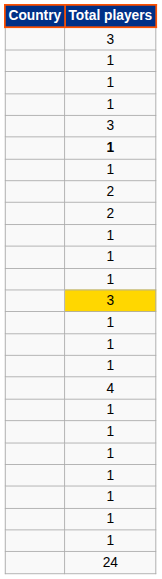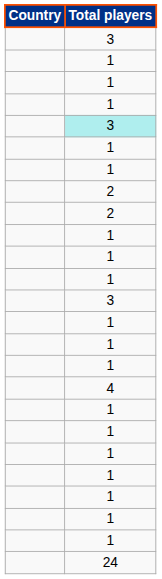(110, 126) no background -> (110, 126) paleturquoise background
(110, 148) bold -> (110, 148) normal
(110, 300) gold background -> (110, 300) no background
